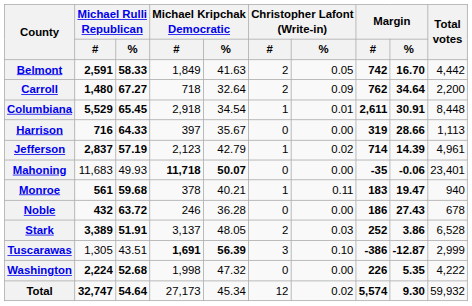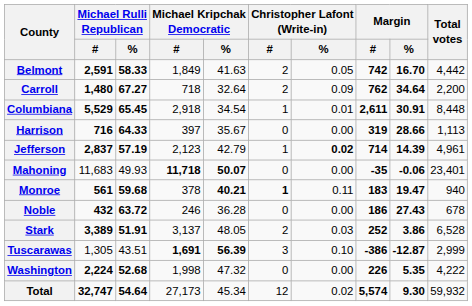(342, 150) normal -> (342, 150) bold
(232, 190) normal -> (232, 190) bold
(285, 190) normal -> (285, 190) bold
